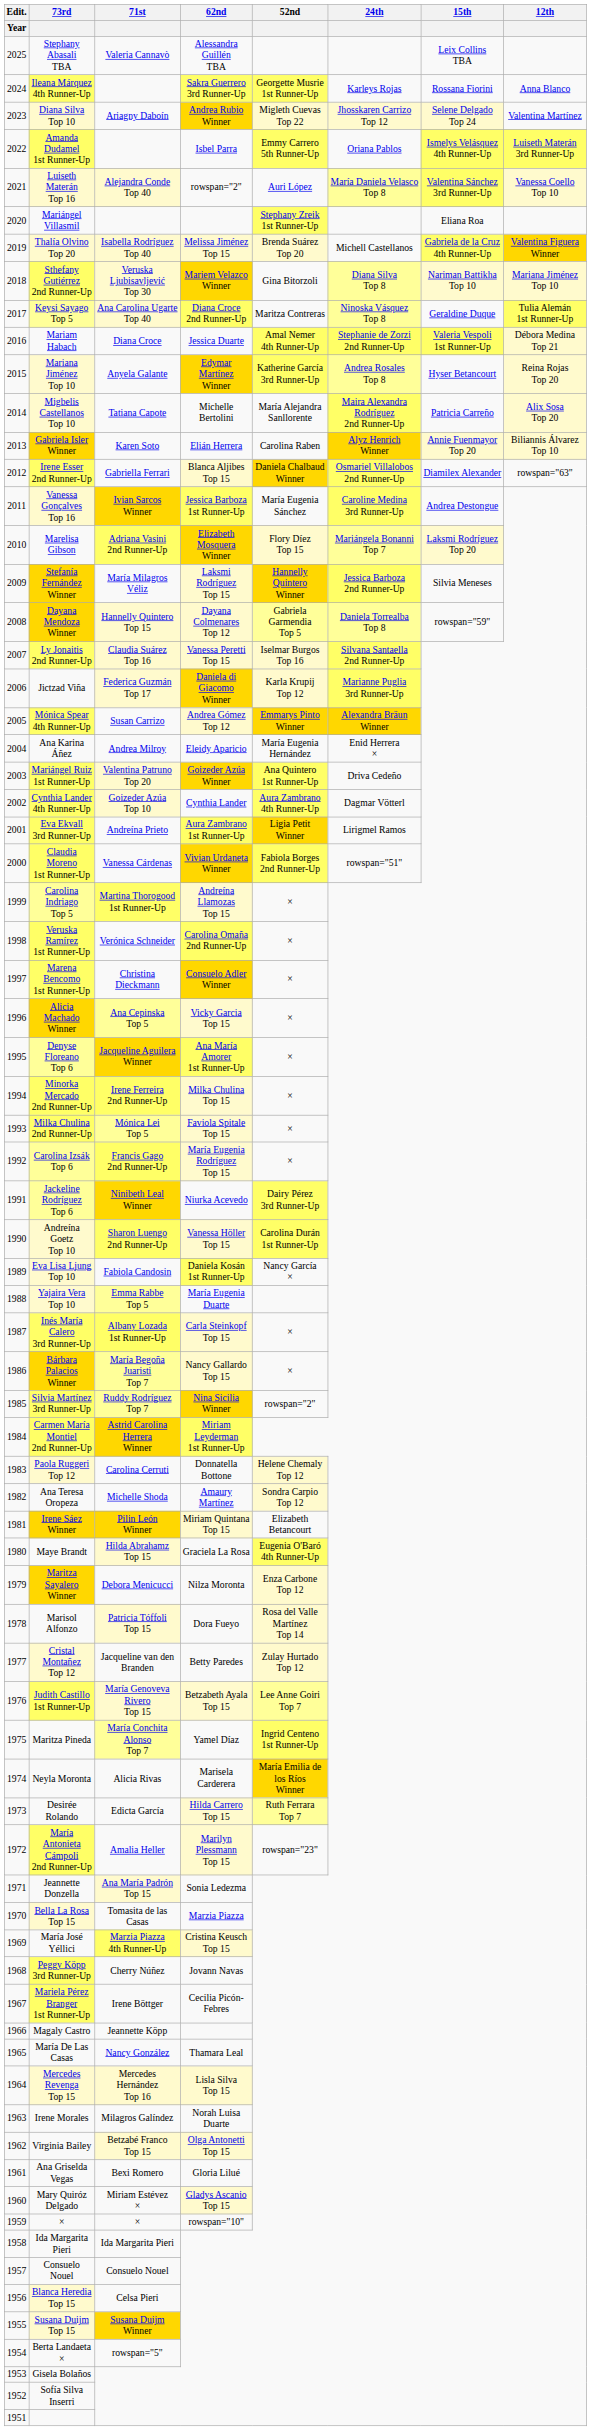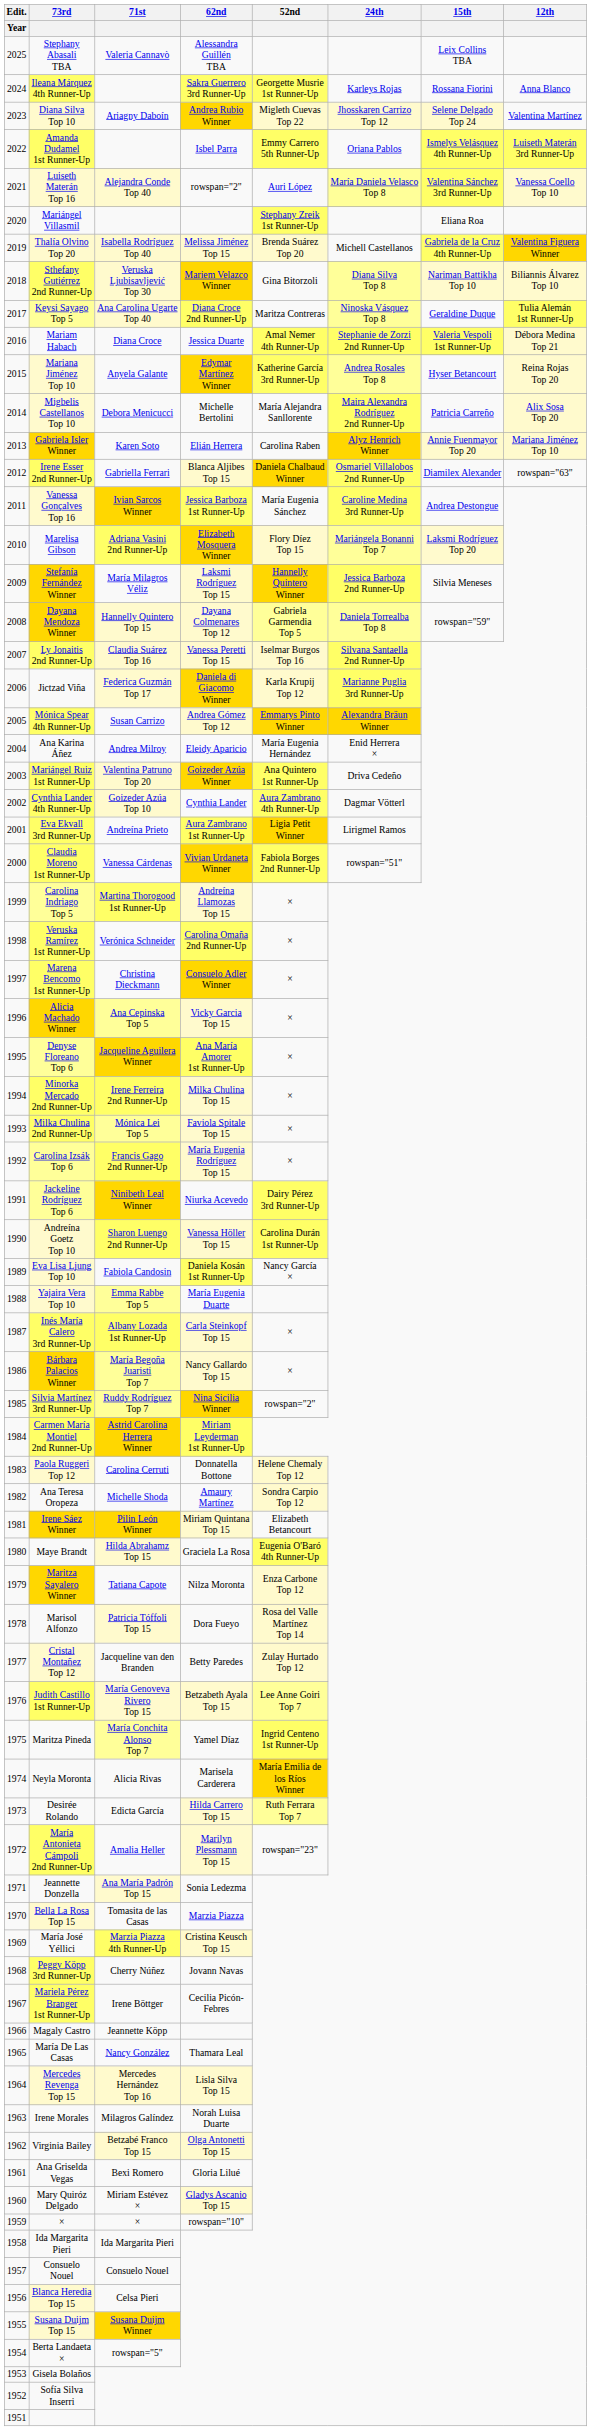(545, 281) Mariana Jiménez Top 10 -> (545, 281) Biliannis Álvarez Top 10
(137, 413) Tatiana Capote -> (137, 413) Debora Menicucci
(545, 446) Biliannis Álvarez Top 10 -> (545, 446) Mariana Jiménez Top 10
(137, 1585) Debora Menicucci -> (137, 1585) Tatiana Capote
